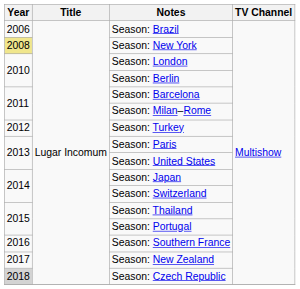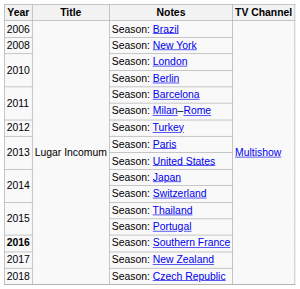(18, 45) khaki background -> (18, 45) no background
(18, 243) normal -> (18, 243) bold
(18, 276) lightgrey background -> (18, 276) no background
